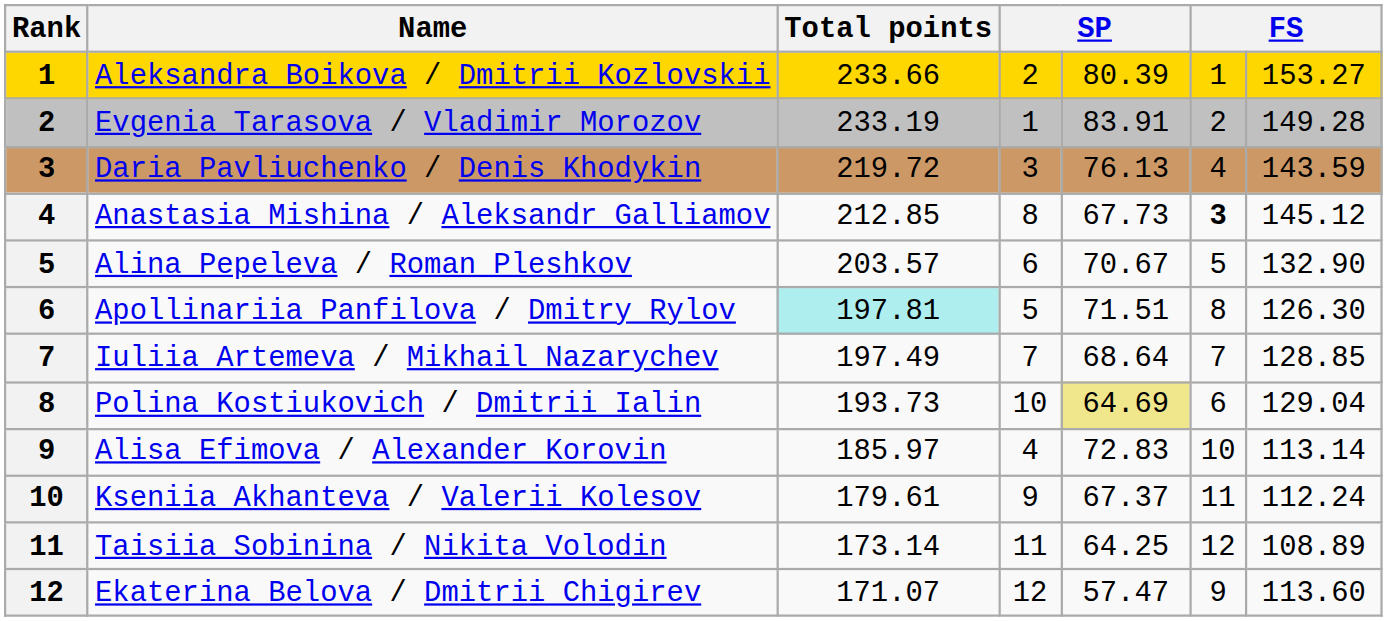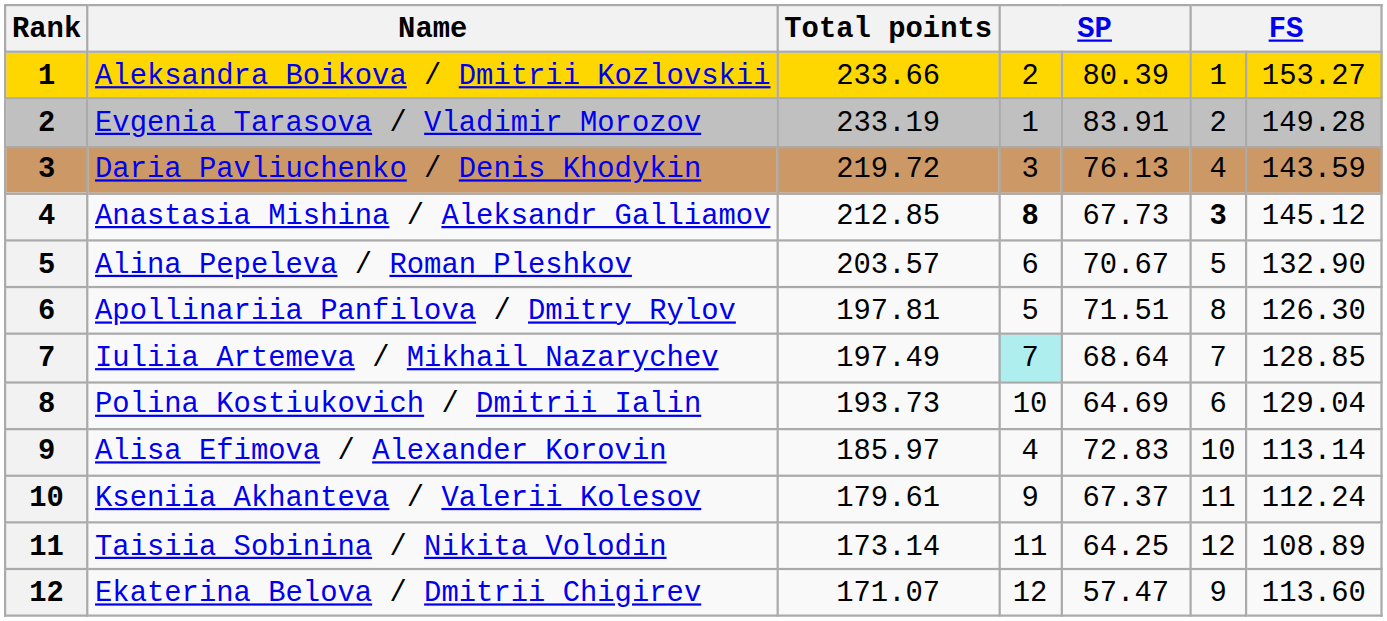(1030, 217) normal -> (1030, 217) bold
(888, 311) paleturquoise background -> (888, 311) no background
(1030, 358) no background -> (1030, 358) paleturquoise background
(1126, 405) khaki background -> (1126, 405) no background
